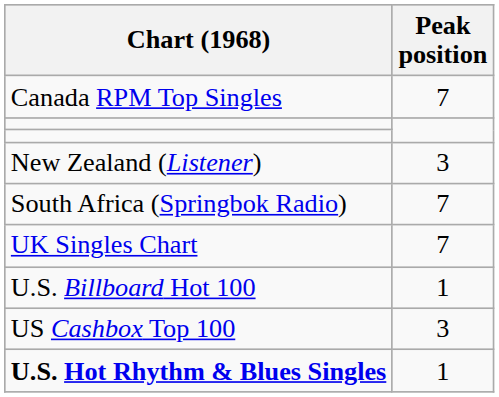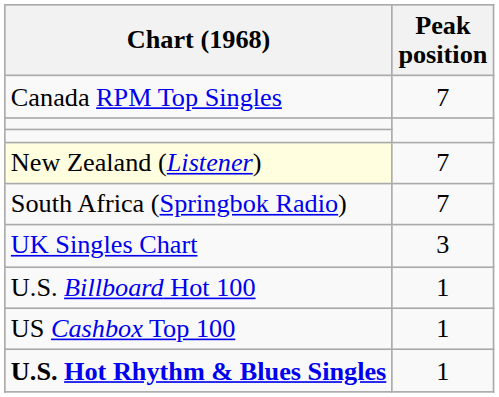(136, 162) no background -> (136, 162) lightyellow background
(443, 162) 3 -> (443, 162) 7
(443, 245) 7 -> (443, 245) 3
(443, 328) 3 -> (443, 328) 1
